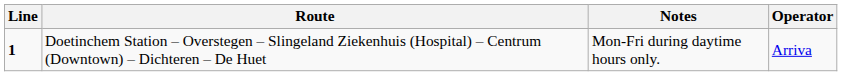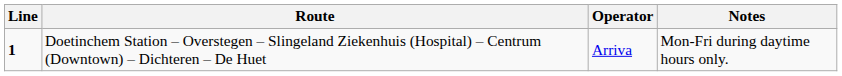columns swapped: (803, 16) <-> (678, 16)
